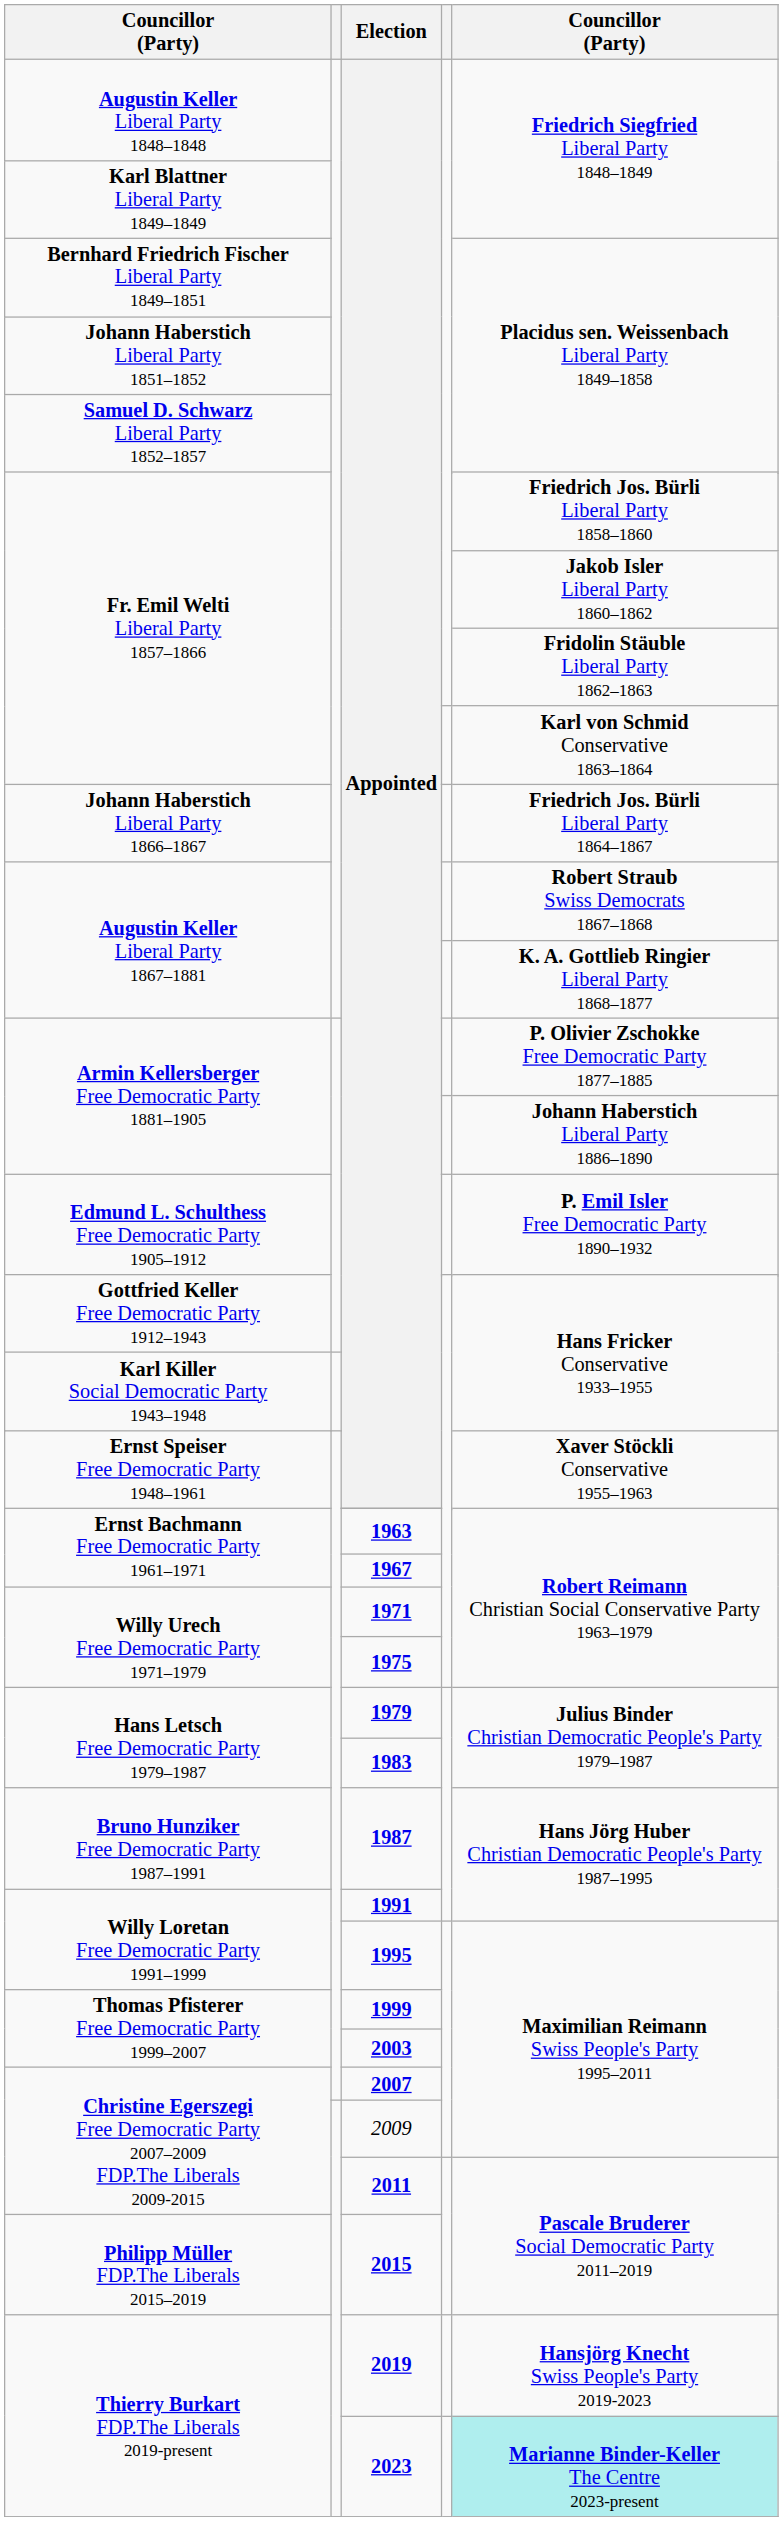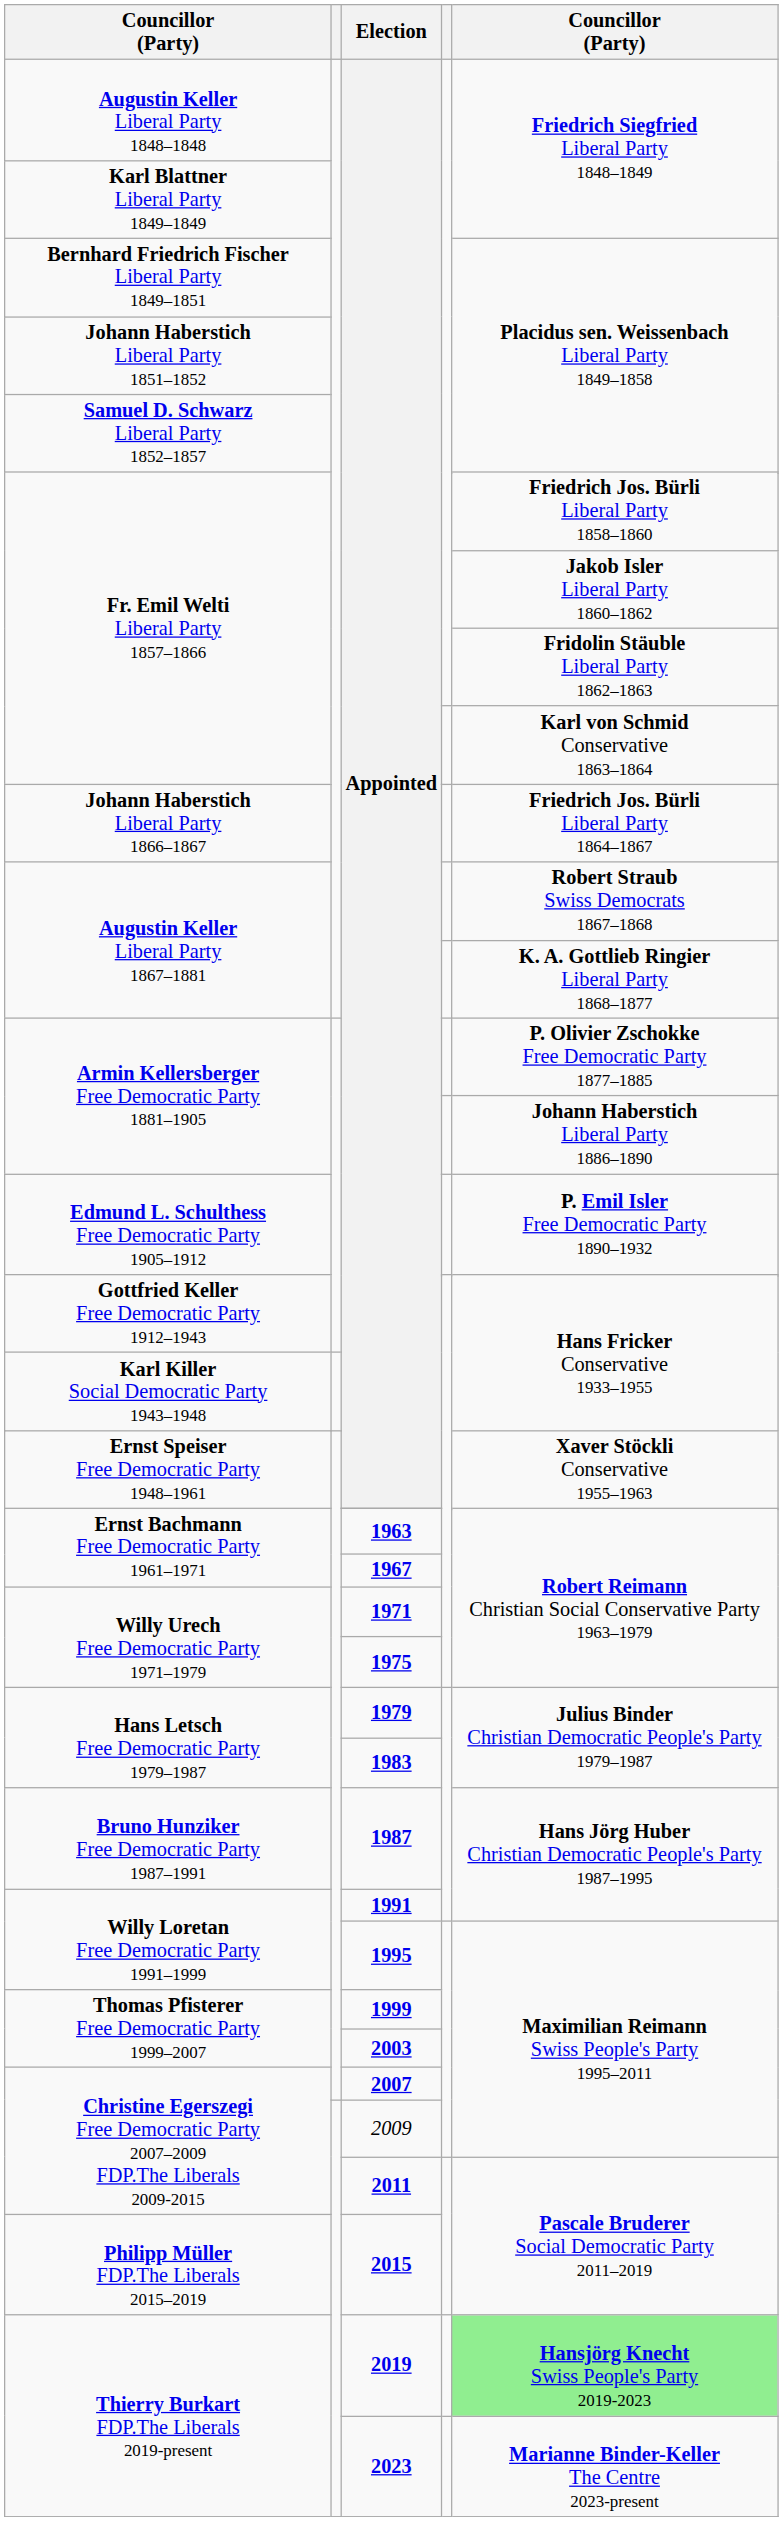(615, 2376) no background -> (615, 2376) lightgreen background
(615, 2477) paleturquoise background -> (615, 2477) no background
